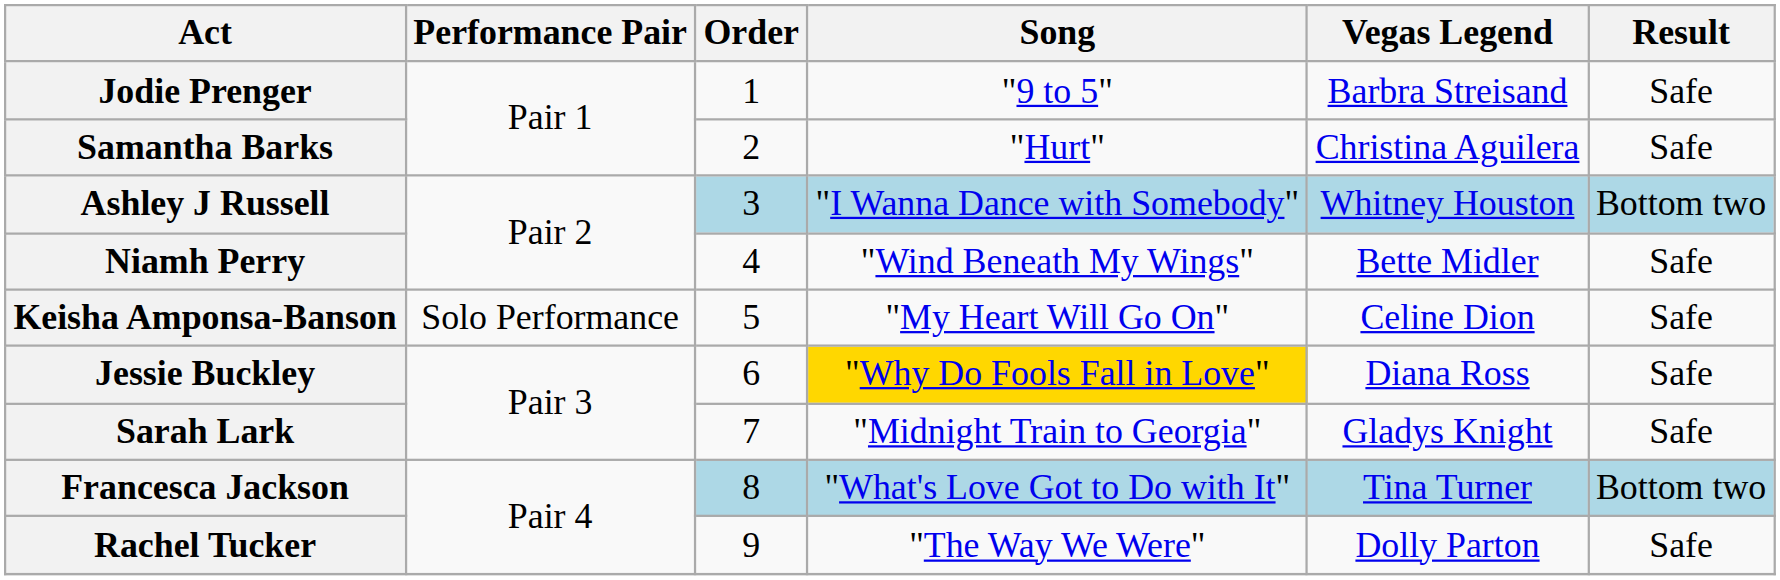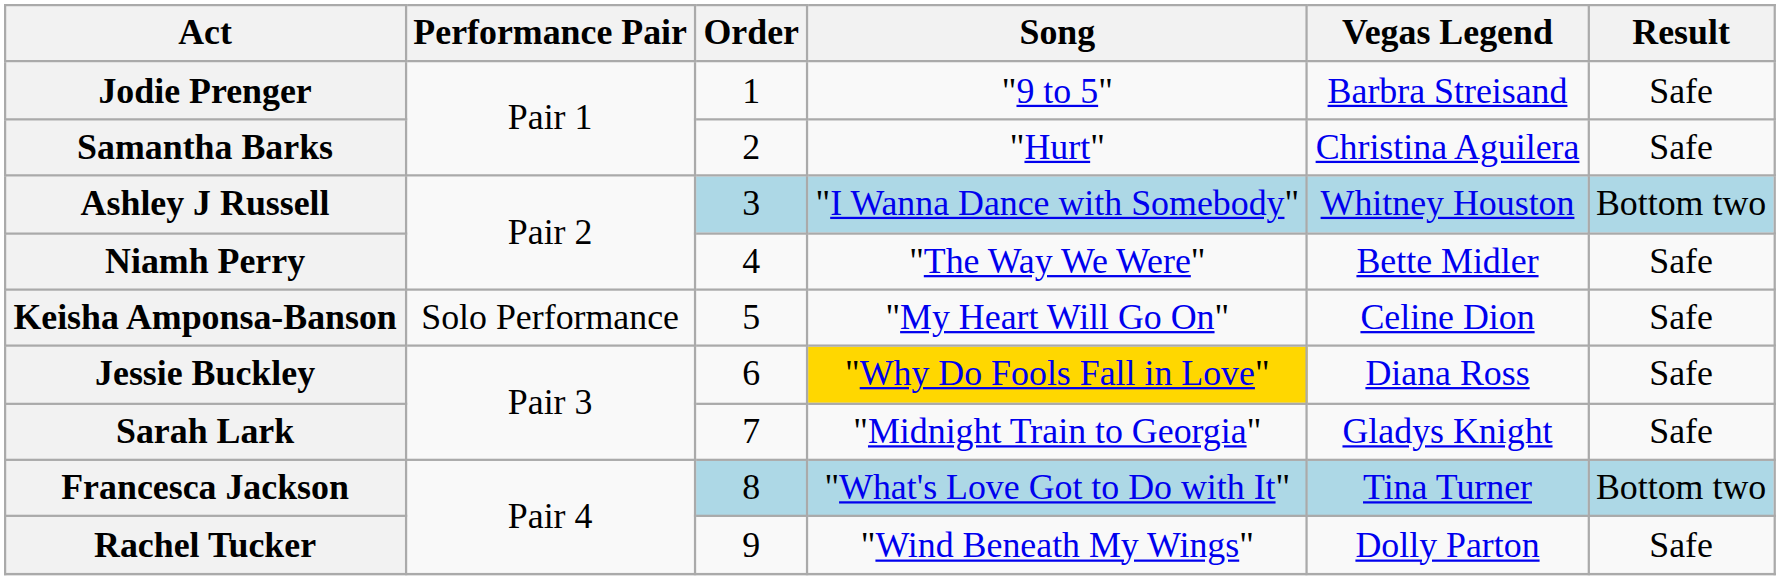(1057, 260) "Wind Beneath My Wings" -> (1057, 260) "The Way We Were"
(1057, 544) "The Way We Were" -> (1057, 544) "Wind Beneath My Wings"
